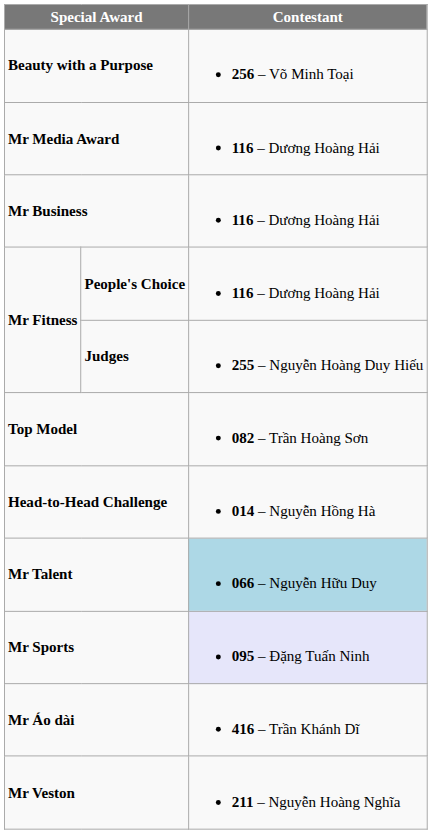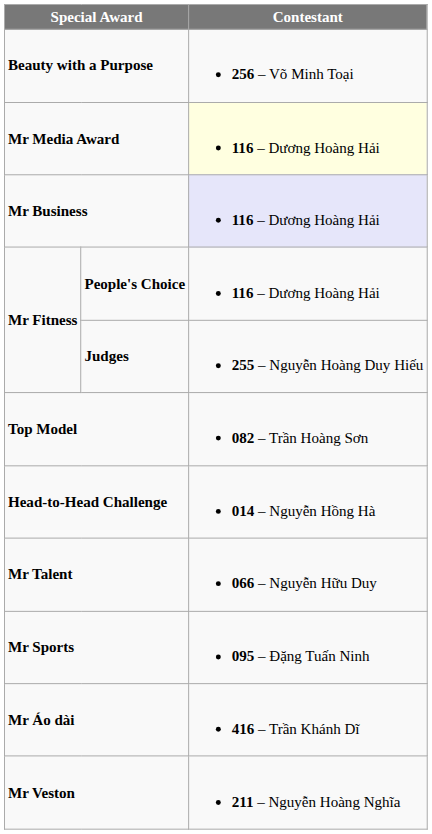(308, 147) no background -> (308, 147) lightyellow background
(308, 220) no background -> (308, 220) lavender background
(308, 584) lightblue background -> (308, 584) no background
(308, 656) lavender background -> (308, 656) no background
